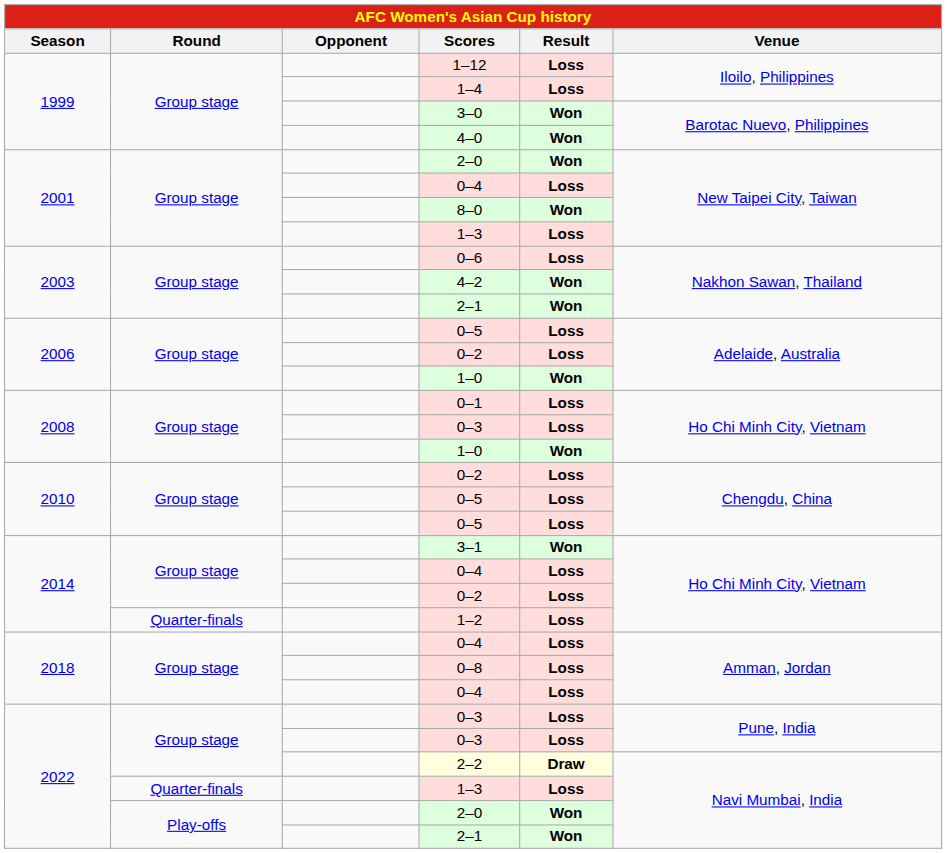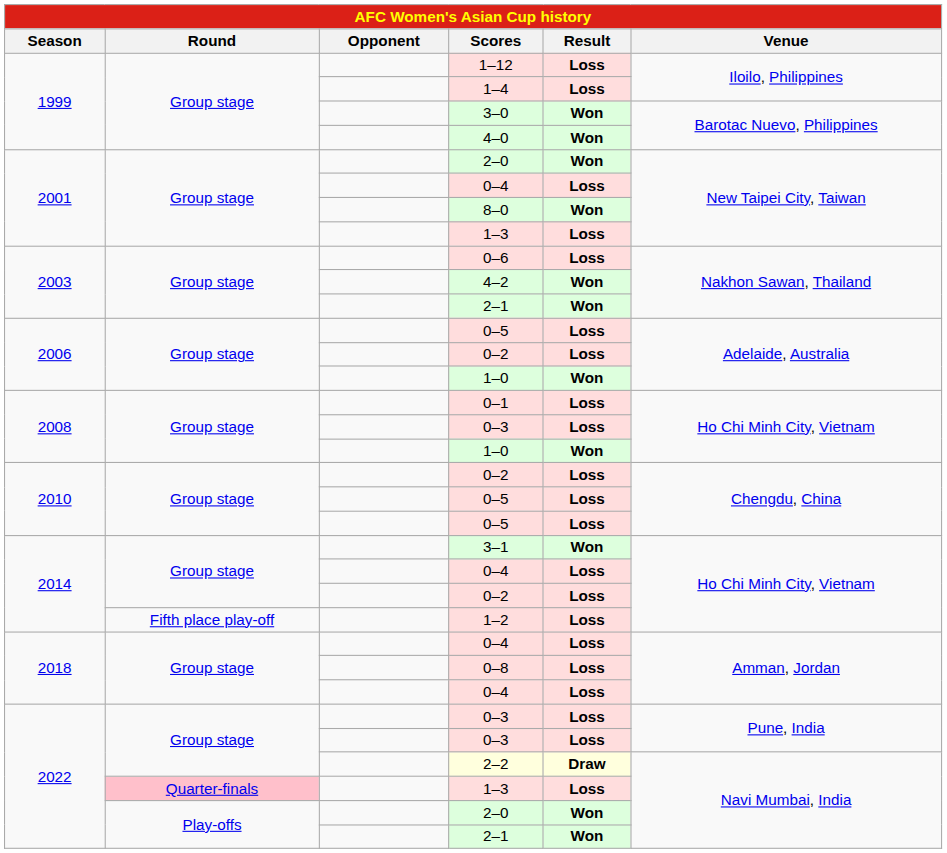(197, 620) Quarter-finals -> (212, 620) Fifth place play-off
(197, 789) no background -> (212, 789) pink background
